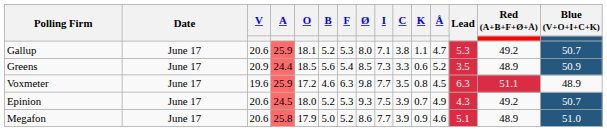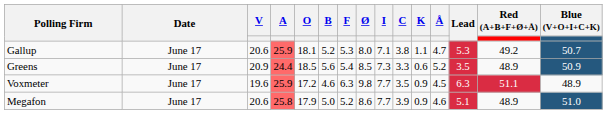(421, 84) 0.8 -> (421, 84) 0.9
- row: (24, 101)
